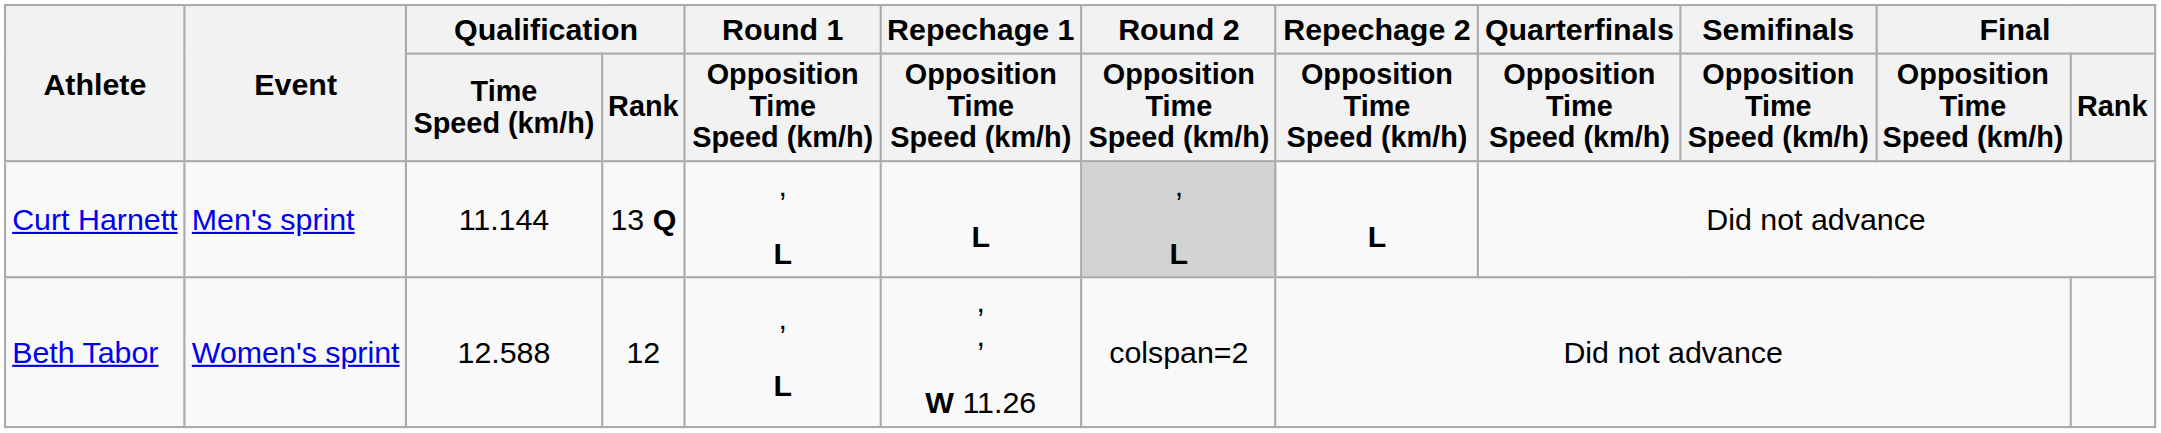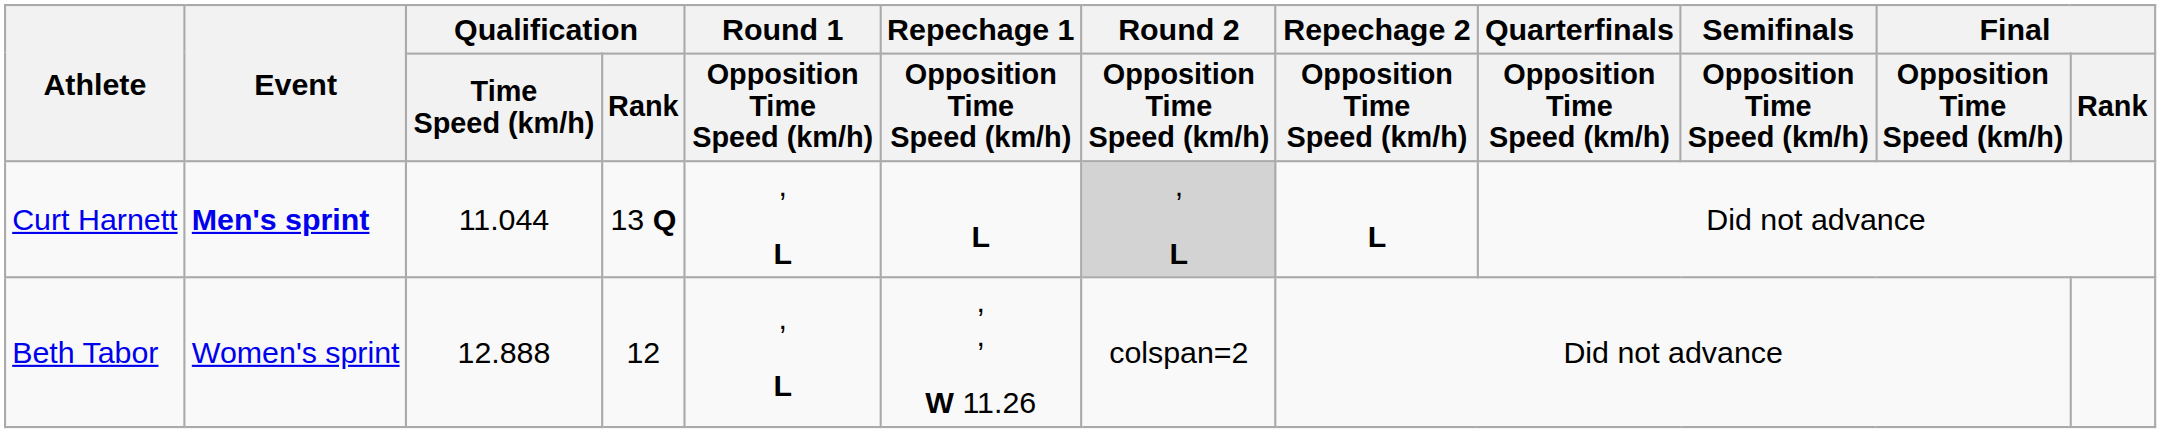(273, 220) normal -> (281, 220) bold
(504, 220) 11.144 -> (504, 220) 11.044
(504, 352) 12.588 -> (504, 352) 12.888
